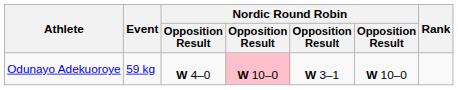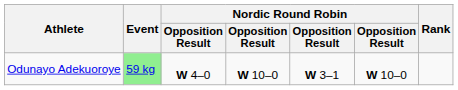(141, 69) no background -> (141, 69) lightgreen background
(258, 76) pink background -> (258, 76) no background
